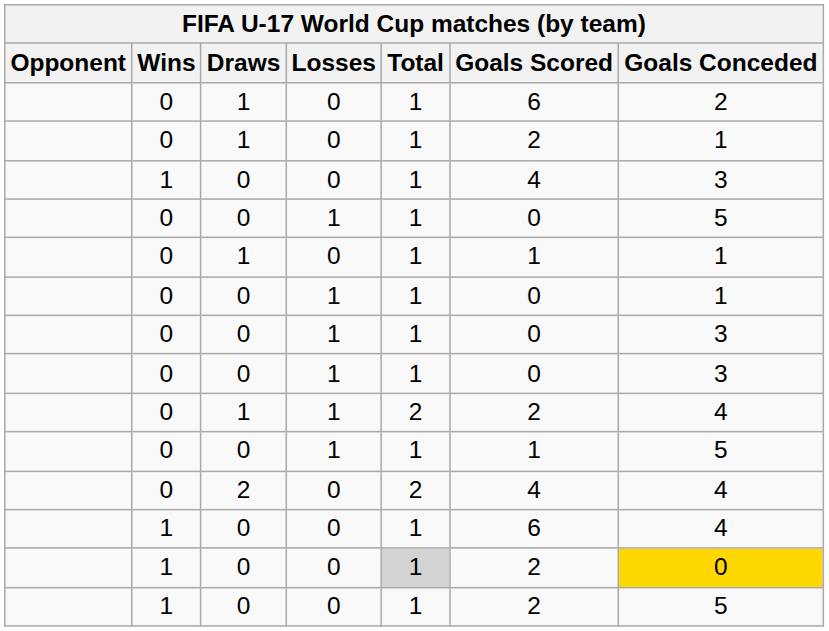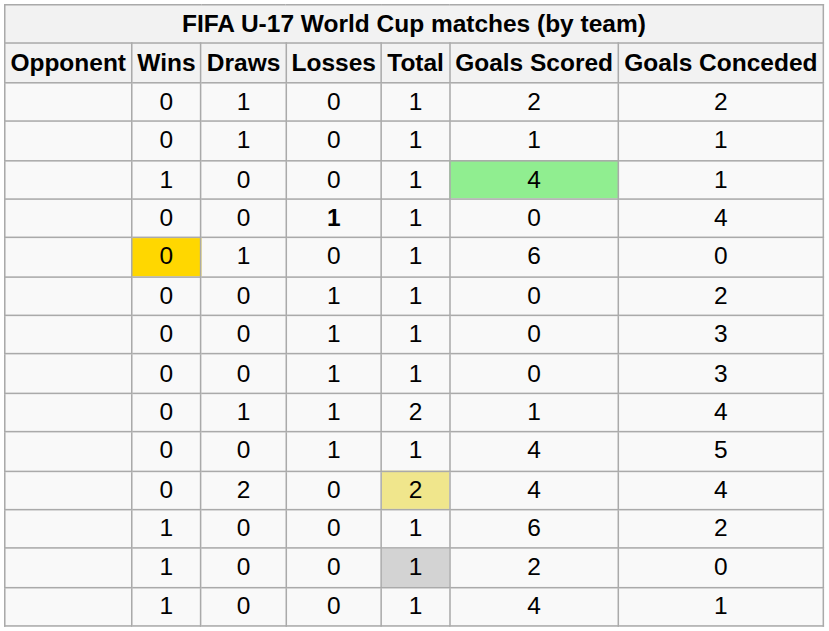(534, 101) 6 -> (534, 101) 2
(534, 140) 2 -> (534, 140) 1
(534, 179) no background -> (534, 179) lightgreen background
(721, 179) 3 -> (721, 179) 1
(334, 218) normal -> (334, 218) bold
(721, 218) 5 -> (721, 218) 4
(166, 256) no background -> (166, 256) gold background
(534, 256) 1 -> (534, 256) 6
(721, 256) 1 -> (721, 256) 0
(721, 295) 1 -> (721, 295) 2
(534, 412) 2 -> (534, 412) 1
(534, 450) 1 -> (534, 450) 4
(416, 489) no background -> (416, 489) khaki background
(721, 528) 4 -> (721, 528) 2
(721, 567) gold background -> (721, 567) no background
(534, 606) 2 -> (534, 606) 4
(721, 606) 5 -> (721, 606) 1
